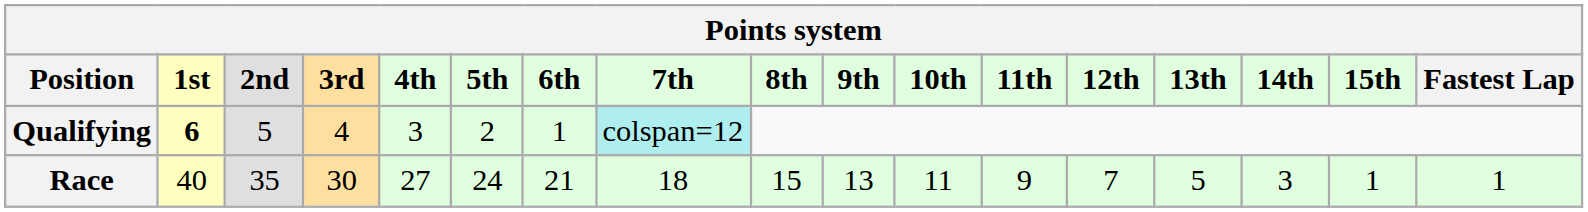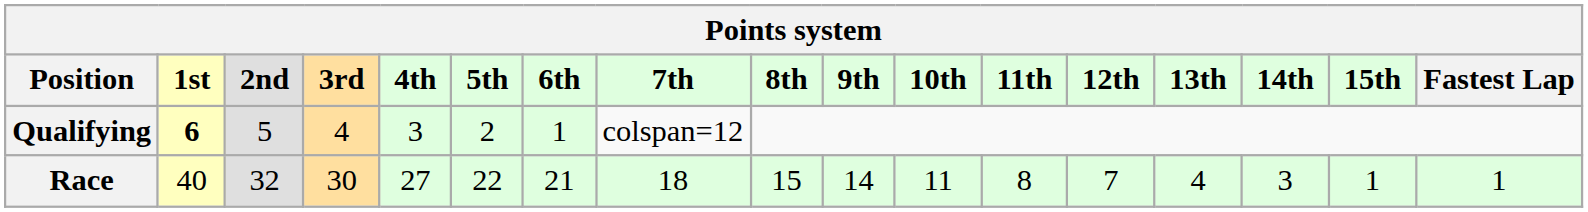(673, 129) paleturquoise background -> (673, 129) no background
(265, 180) 35 -> (265, 180) 32
(487, 180) 24 -> (487, 180) 22
(858, 180) 13 -> (858, 180) 14
(1024, 180) 9 -> (1024, 180) 8
(1198, 180) 5 -> (1198, 180) 4
